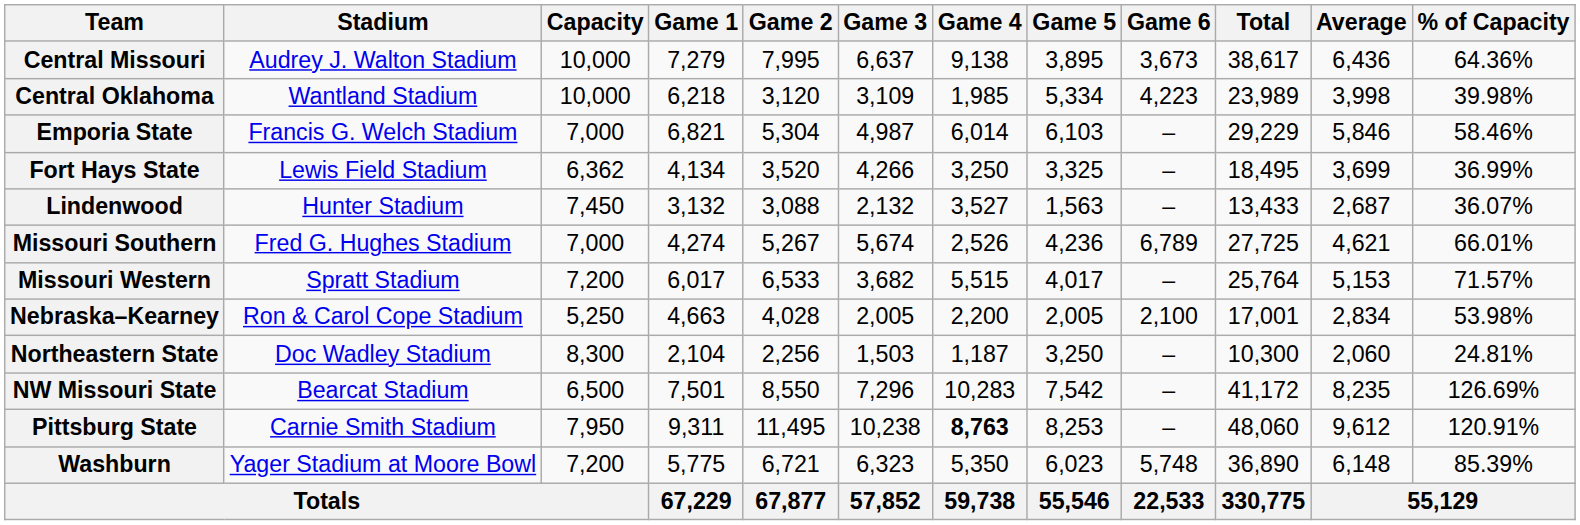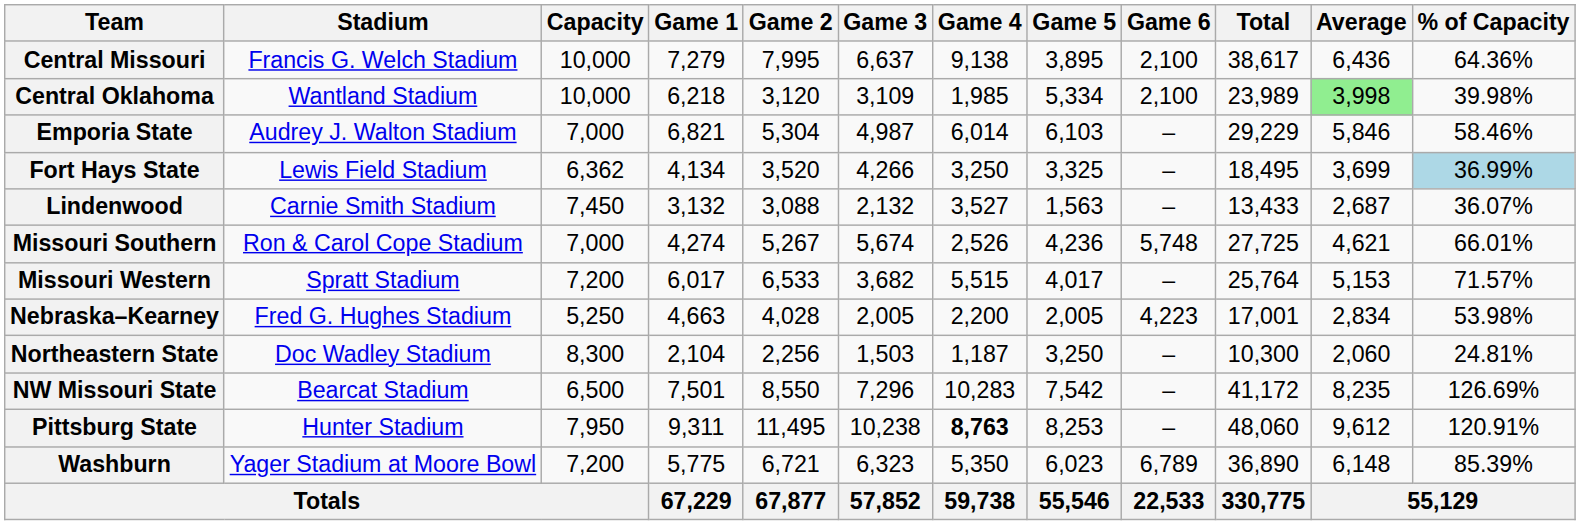(383, 59) Audrey J. Walton Stadium -> (383, 59) Francis G. Welch Stadium
(1169, 59) 3,673 -> (1169, 59) 2,100
(1169, 96) 4,223 -> (1169, 96) 2,100
(1361, 96) no background -> (1361, 96) lightgreen background
(383, 133) Francis G. Welch Stadium -> (383, 133) Audrey J. Walton Stadium
(1493, 170) no background -> (1493, 170) lightblue background
(383, 206) Hunter Stadium -> (383, 206) Carnie Smith Stadium
(383, 243) Fred G. Hughes Stadium -> (383, 243) Ron & Carol Cope Stadium
(1169, 243) 6,789 -> (1169, 243) 5,748
(383, 317) Ron & Carol Cope Stadium -> (383, 317) Fred G. Hughes Stadium
(1169, 317) 2,100 -> (1169, 317) 4,223
(383, 427) Carnie Smith Stadium -> (383, 427) Hunter Stadium
(1169, 464) 5,748 -> (1169, 464) 6,789
